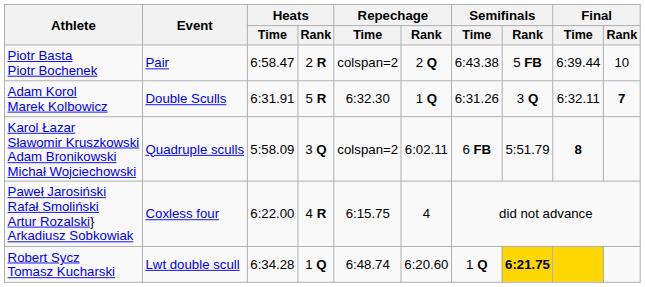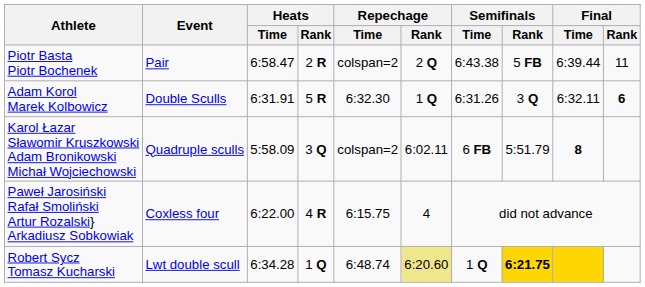(622, 63) 10 -> (622, 63) 11
(622, 99) 7 -> (622, 99) 6
(426, 265) no background -> (426, 265) khaki background
